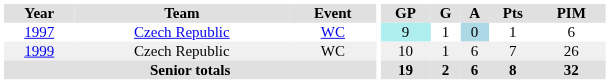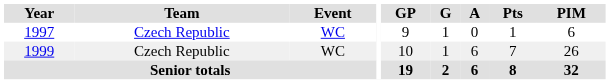(406, 32) paleturquoise background -> (406, 32) no background
(475, 32) lightblue background -> (475, 32) no background
